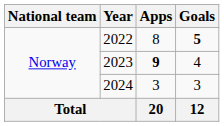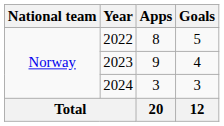(197, 39) bold -> (197, 39) normal
(156, 62) bold -> (156, 62) normal
